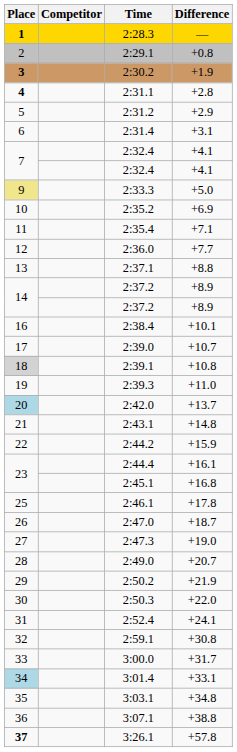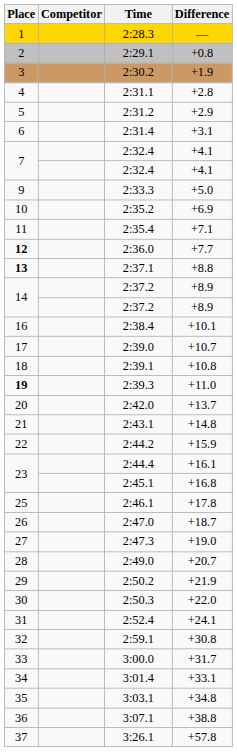(21, 33) bold -> (21, 33) normal
(21, 72) bold -> (21, 72) normal
(21, 92) bold -> (21, 92) normal
(21, 190) khaki background -> (21, 190) no background
(21, 248) normal -> (21, 248) bold
(21, 268) normal -> (21, 268) bold
(21, 365) lightgrey background -> (21, 365) no background
(21, 385) normal -> (21, 385) bold
(21, 405) lightblue background -> (21, 405) no background
(21, 678) lightblue background -> (21, 678) no background
(21, 737) bold -> (21, 737) normal
